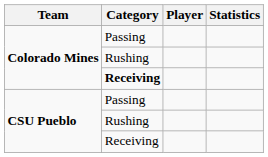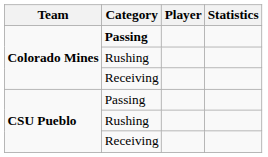(125, 36) normal -> (126, 36) bold
(132, 78) bold -> (132, 78) normal
